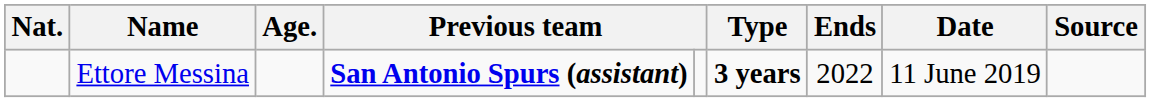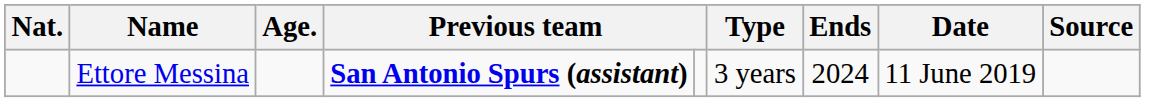(757, 72) bold -> (755, 72) normal
(845, 72) 2022 -> (840, 72) 2024
